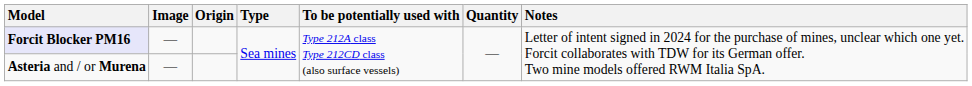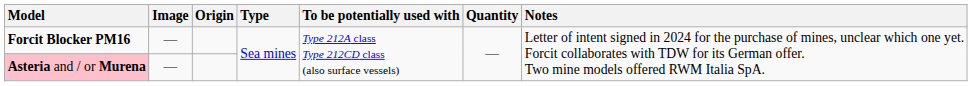(69, 39) lavender background -> (69, 39) no background
(77, 66) no background -> (77, 66) pink background
